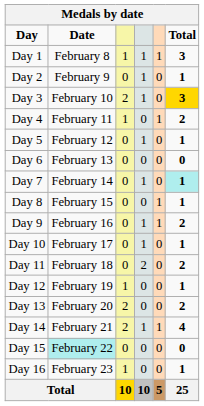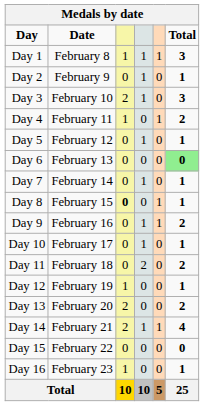(182, 98) gold background -> (182, 98) no background
(182, 160) no background -> (182, 160) lightgreen background
(182, 181) paleturquoise background -> (182, 181) no background
(125, 202) normal -> (125, 202) bold
(82, 348) paleturquoise background -> (82, 348) no background
